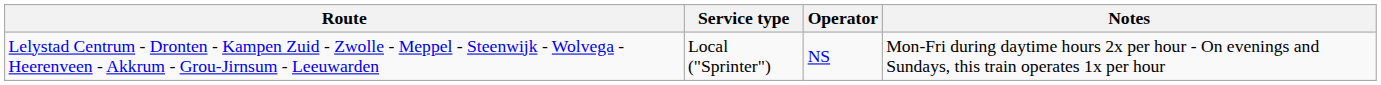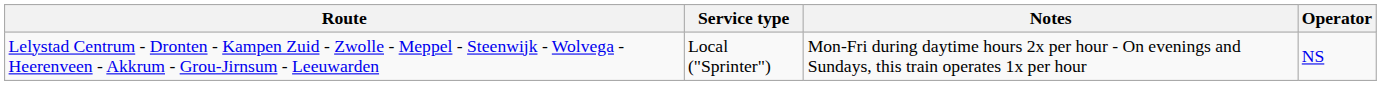columns swapped: (843, 18) <-> (1129, 18)
